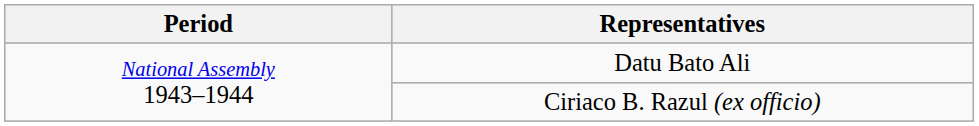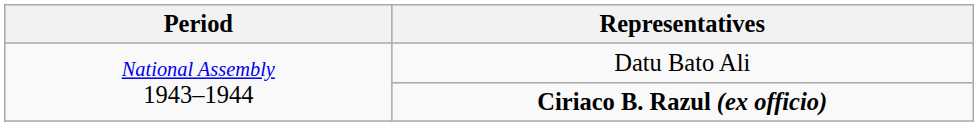(682, 101) normal -> (682, 101) bold
